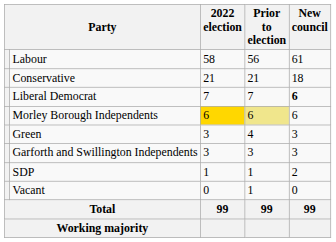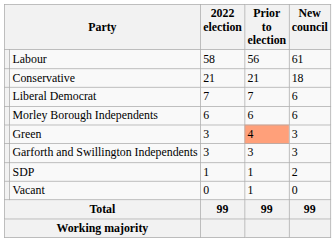(295, 96) bold -> (295, 96) normal
(206, 115) gold background -> (206, 115) no background
(250, 115) khaki background -> (250, 115) no background
(250, 134) no background -> (250, 134) lightsalmon background
